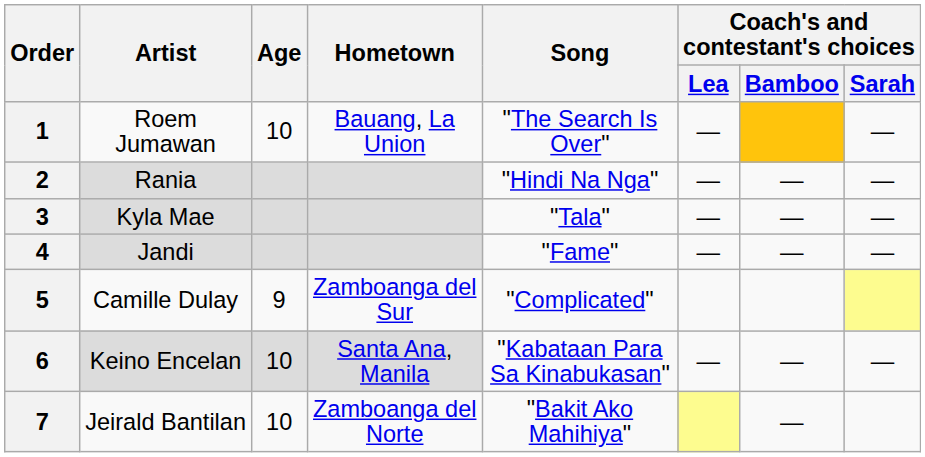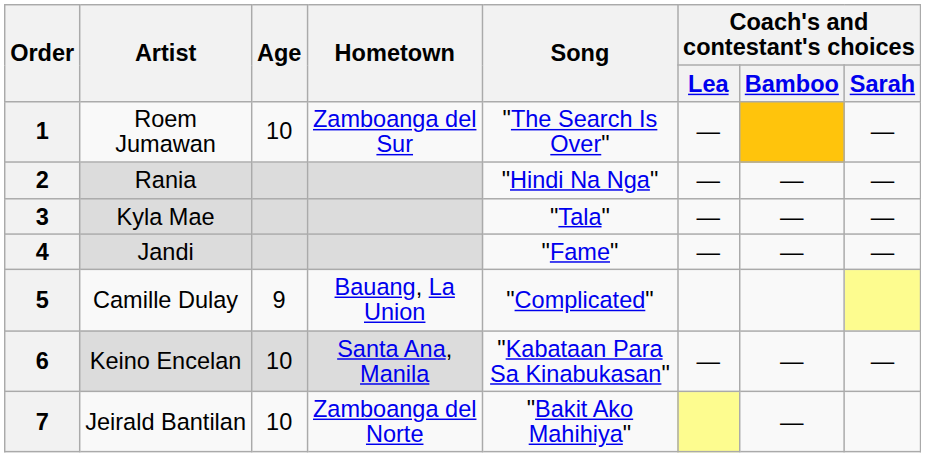(395, 132) Bauang, La Union -> (395, 132) Zamboanga del Sur
(395, 300) Zamboanga del Sur -> (395, 300) Bauang, La Union
